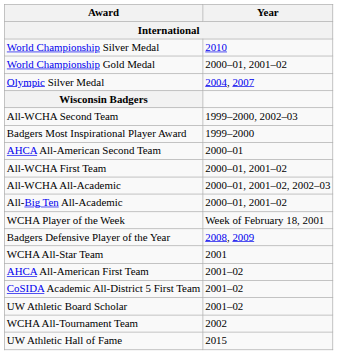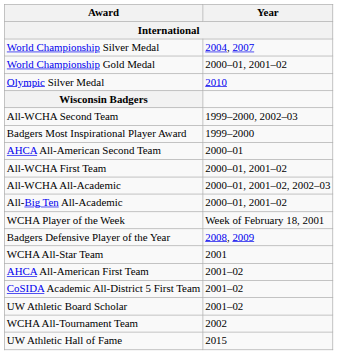(216, 47) 2010 -> (230, 47) 2004, 2007
(230, 82) 2004, 2007 -> (216, 82) 2010
